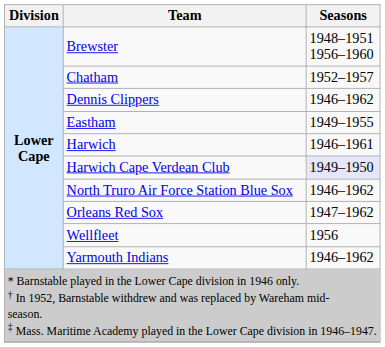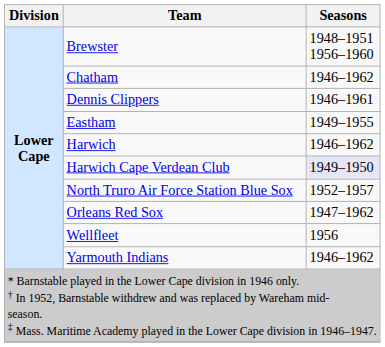(342, 77) 1952–1957 -> (342, 77) 1946–1962
(342, 99) 1946–1962 -> (342, 99) 1946–1961
(342, 144) 1946–1961 -> (342, 144) 1946–1962
(342, 190) 1946–1962 -> (342, 190) 1952–1957
